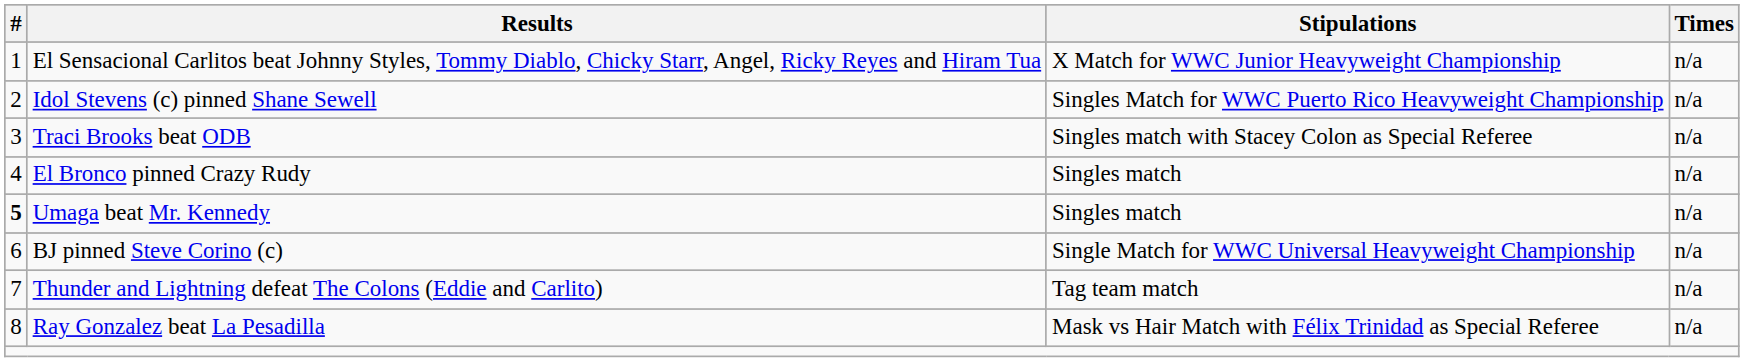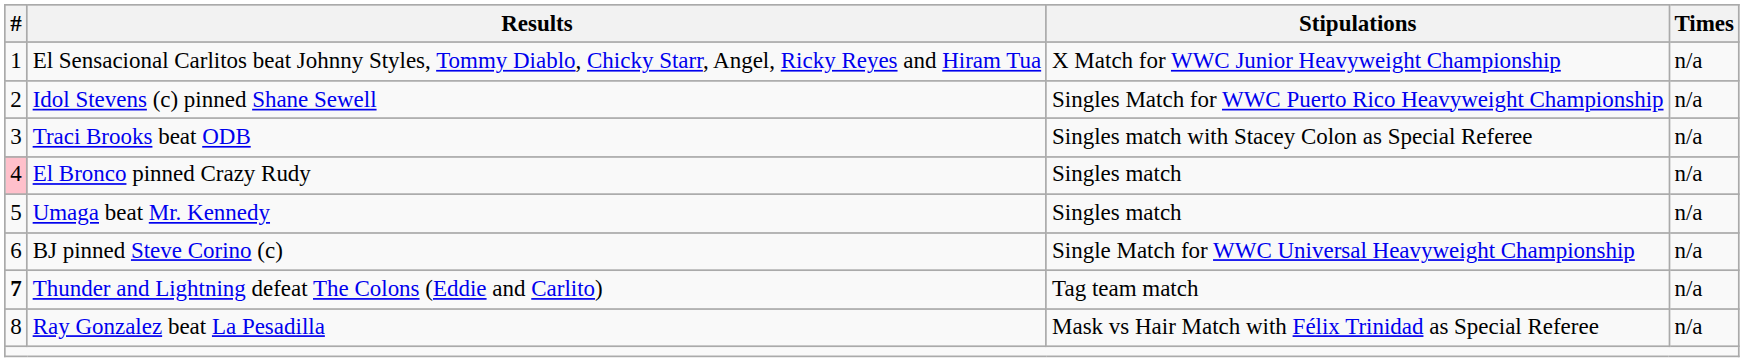(16, 174) no background -> (16, 174) pink background
(16, 212) bold -> (16, 212) normal
(16, 288) normal -> (16, 288) bold
